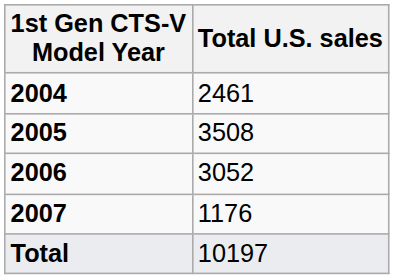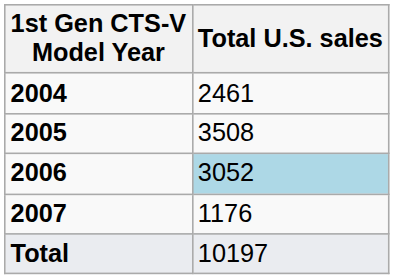(226, 173) no background -> (226, 173) lightblue background
